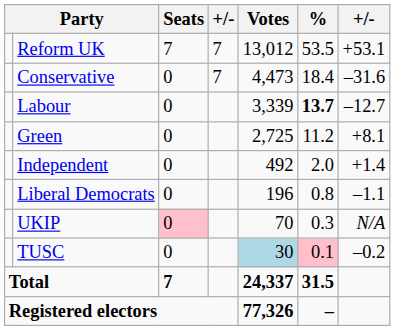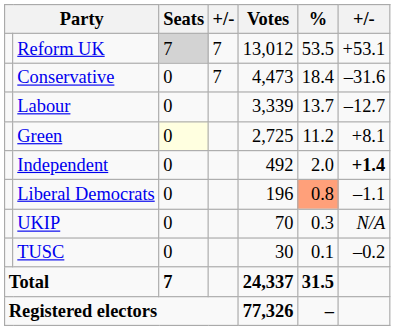(168, 48) no background -> (168, 48) lightgrey background
(318, 106) bold -> (318, 106) normal
(168, 135) no background -> (168, 135) lightyellow background
(368, 164) normal -> (368, 164) bold
(323, 194) no background -> (323, 194) lightsalmon background
(168, 223) pink background -> (168, 223) no background
(284, 252) lightblue background -> (284, 252) no background
(323, 252) pink background -> (323, 252) no background
